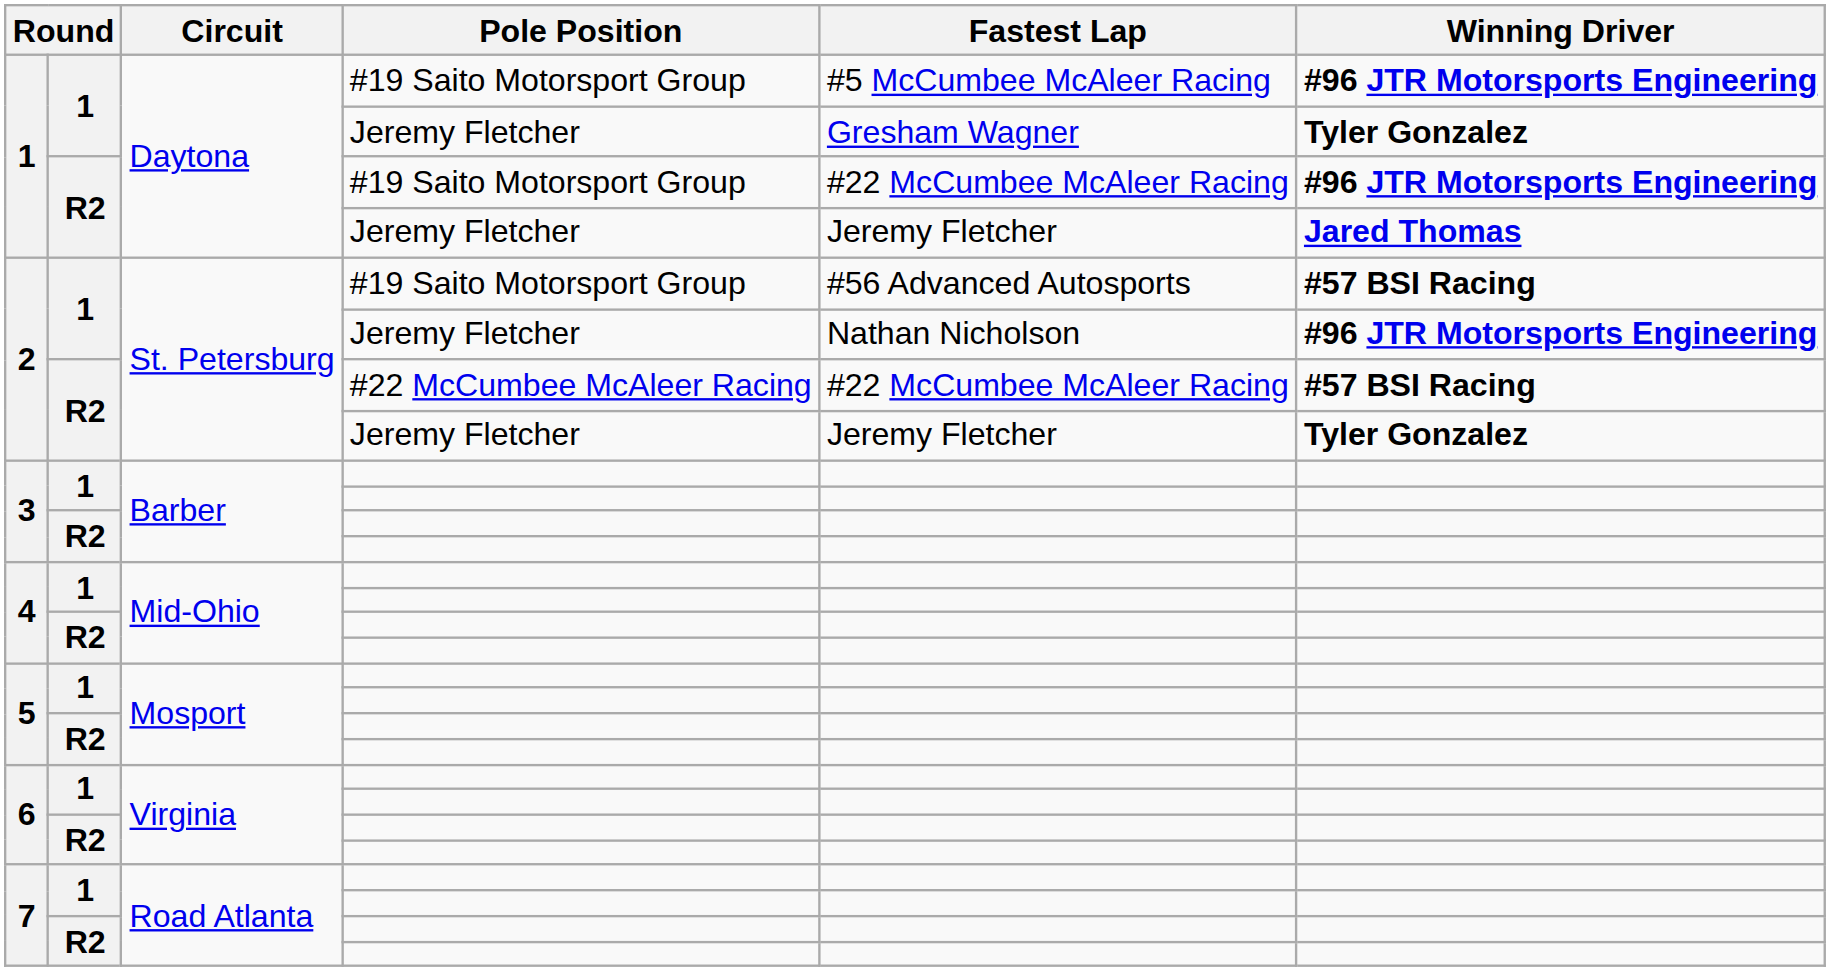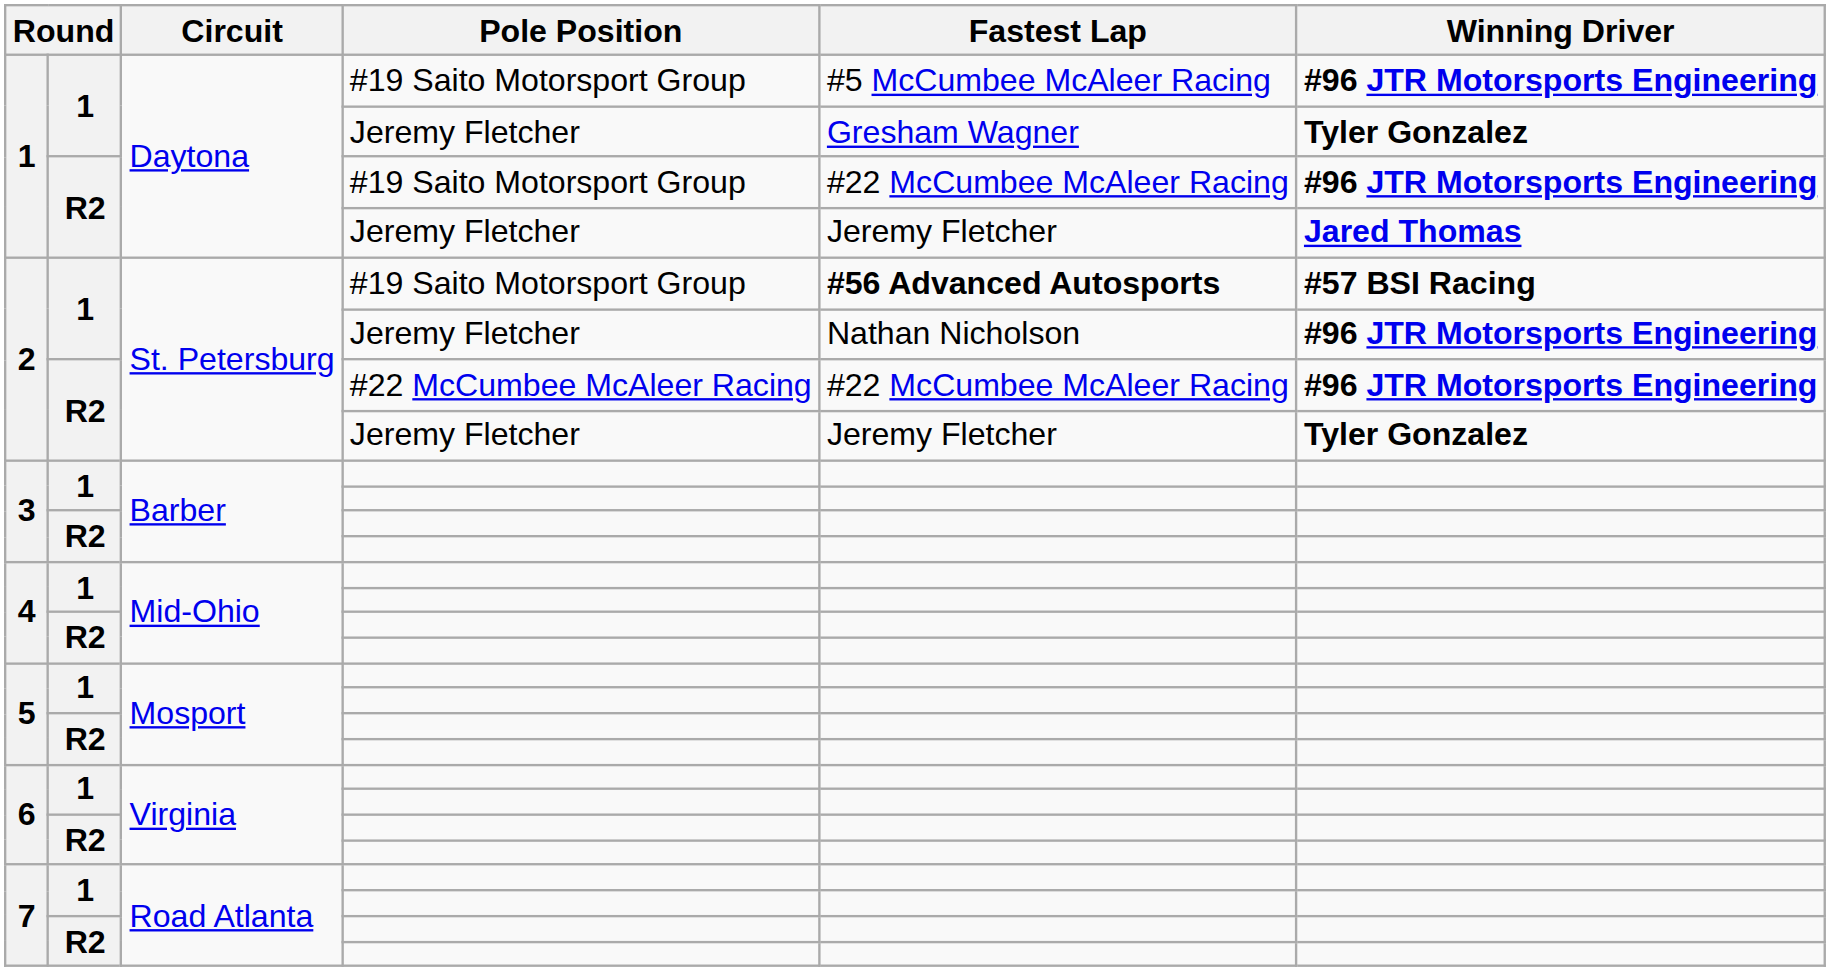(1009, 283) normal -> (1024, 283) bold
(1420, 384) #57 BSI Racing -> (1561, 384) #96 JTR Motorsports Engineering
